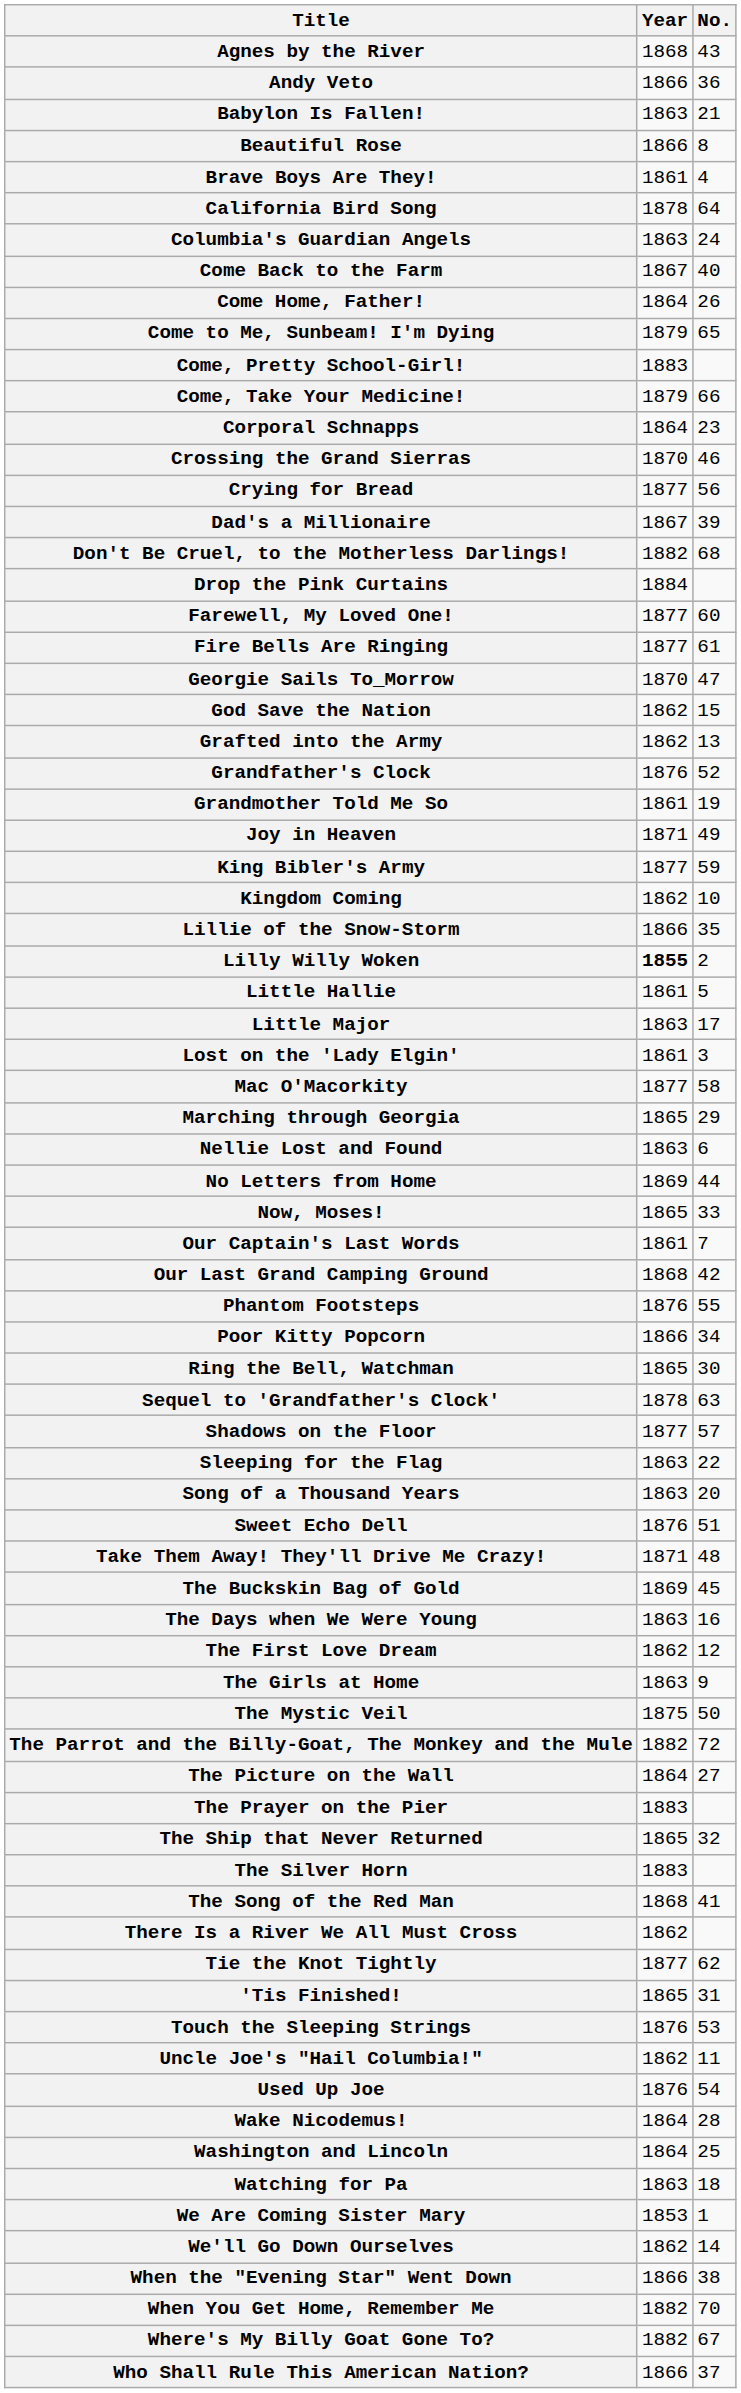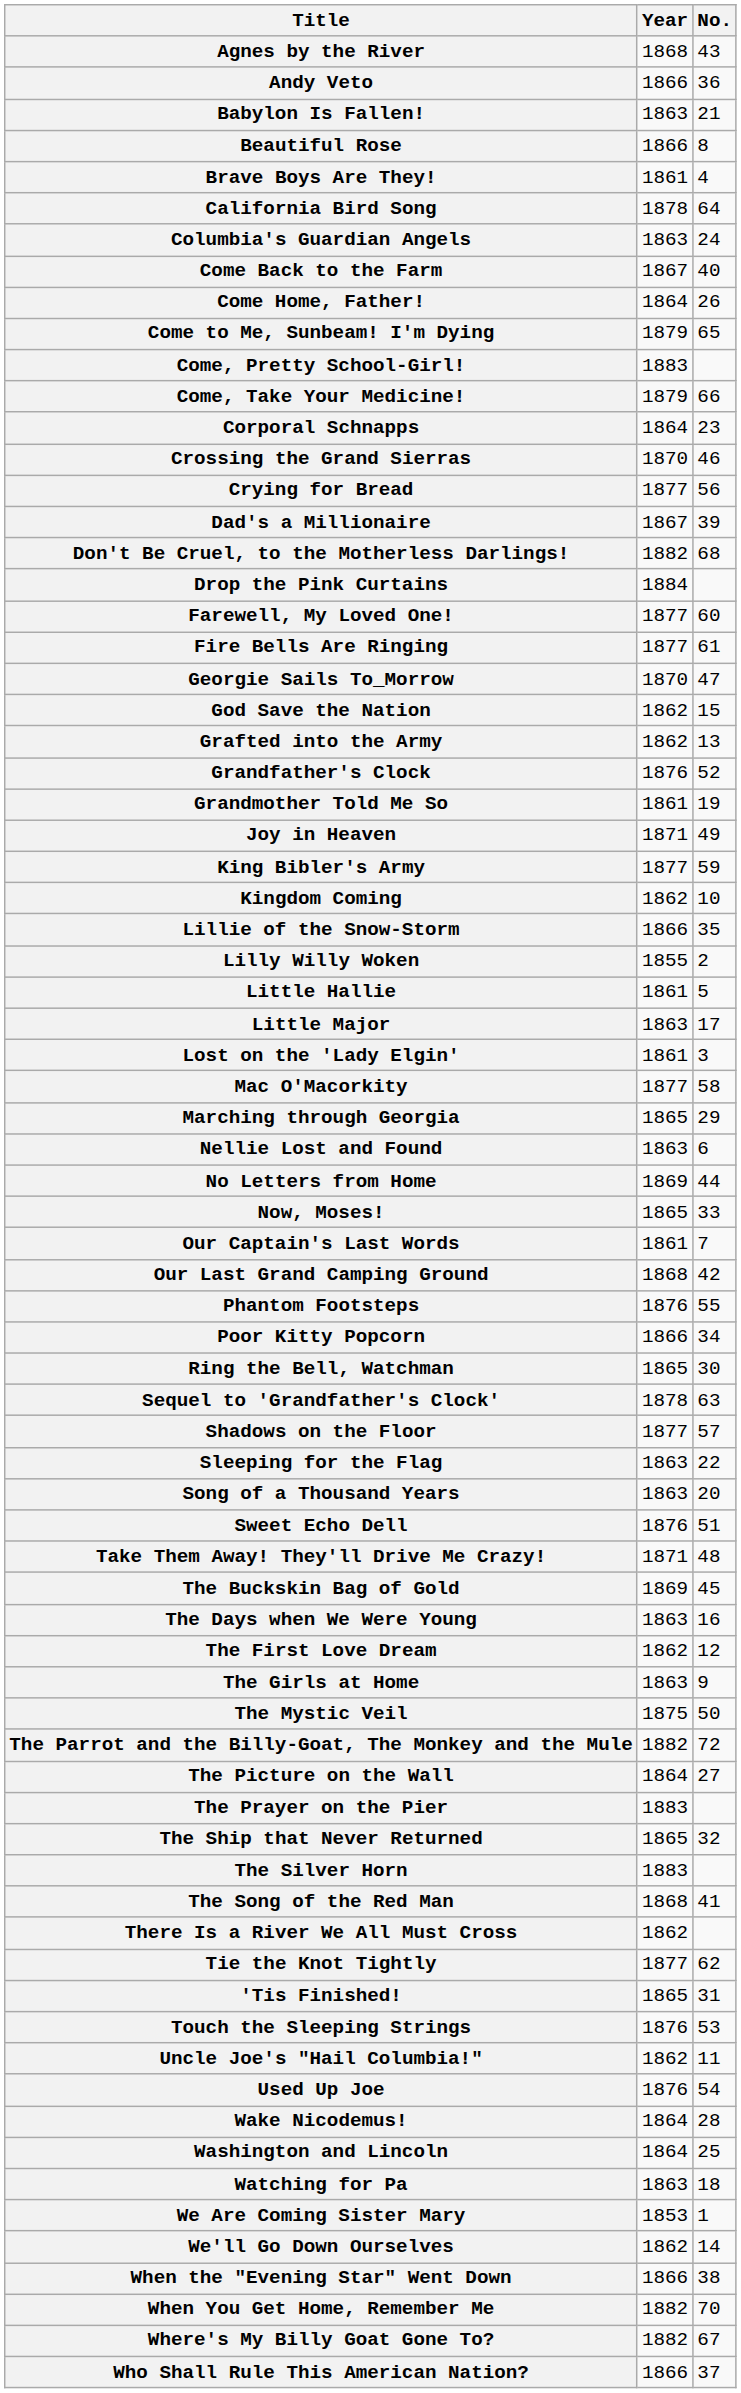(665, 961) bold -> (665, 961) normal
